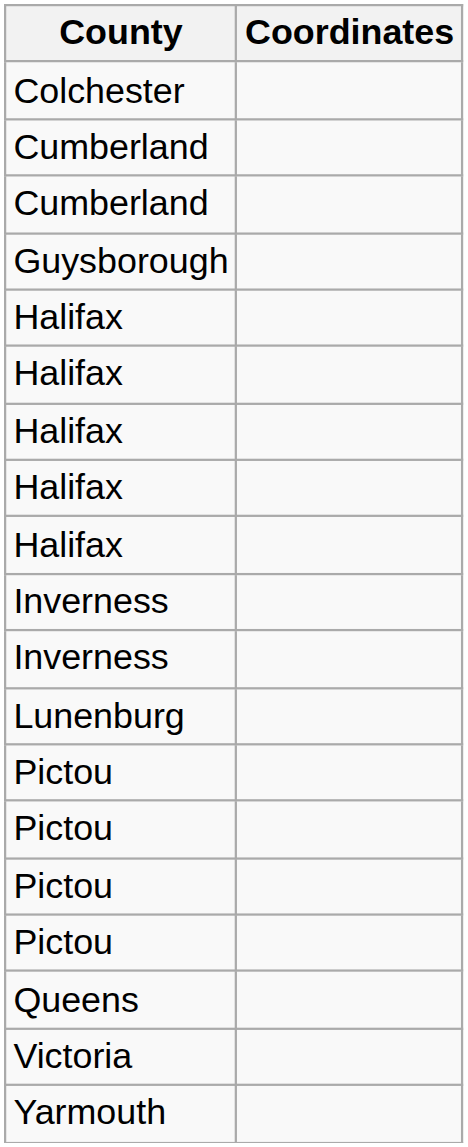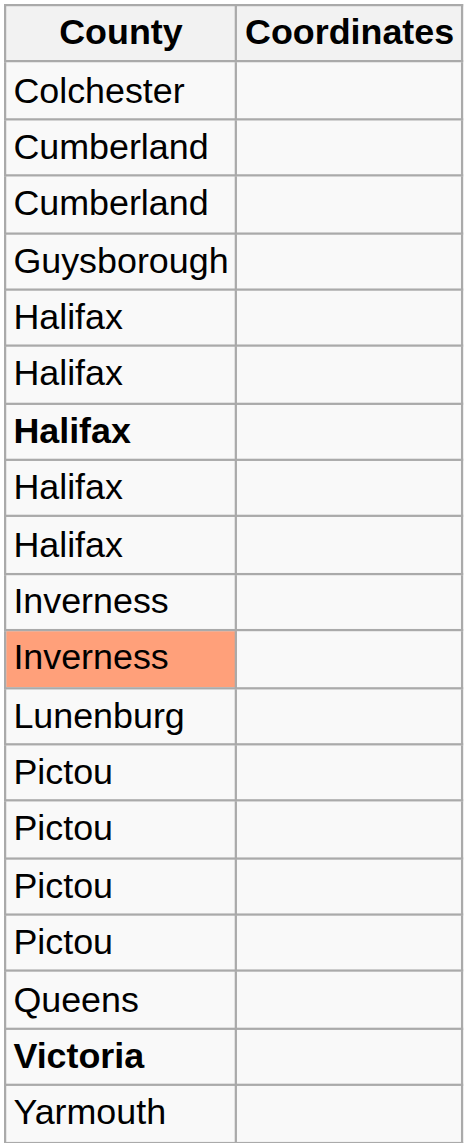(68, 430) normal -> (72, 430) bold
(91, 658) no background -> (91, 658) lightsalmon background
(73, 1056) normal -> (79, 1056) bold
